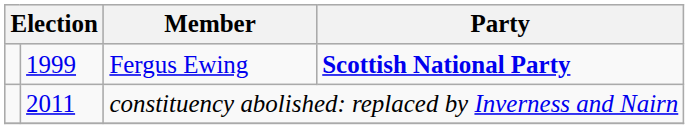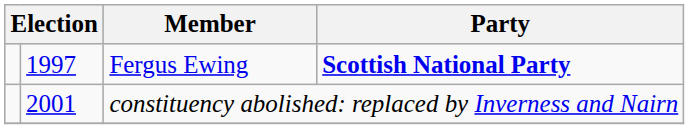(51, 63) 1999 -> (51, 63) 1997
(51, 103) 2011 -> (51, 103) 2001
